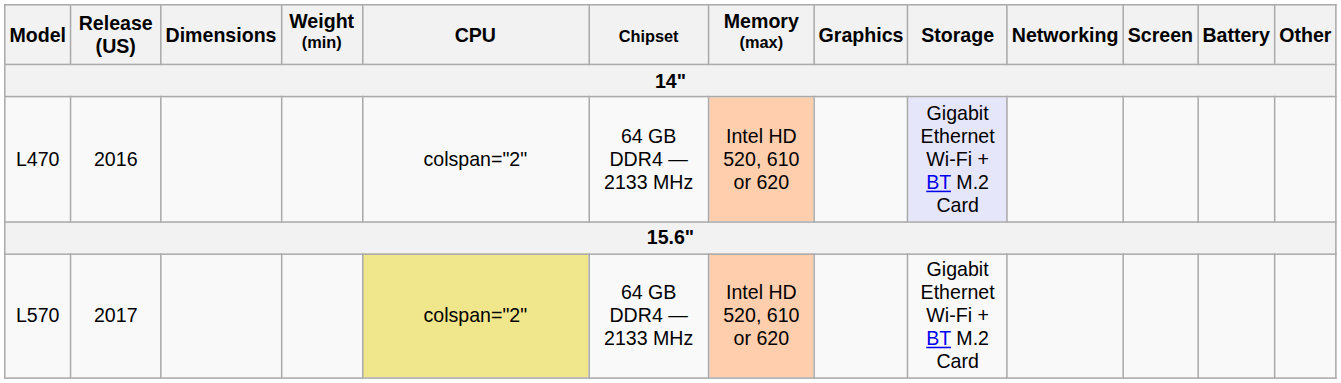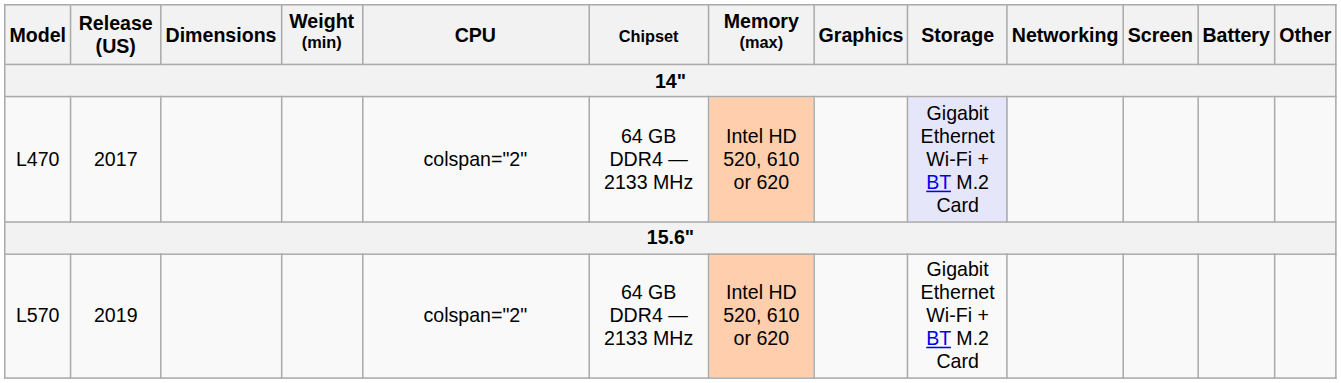(116, 159) 2016 -> (116, 159) 2017
(116, 315) 2017 -> (116, 315) 2019
(475, 315) khaki background -> (475, 315) no background
